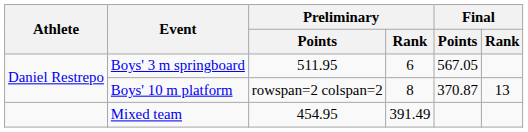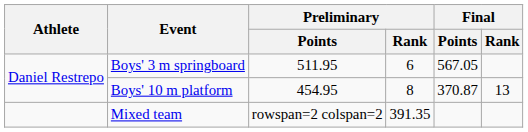(317, 90) rowspan=2 colspan=2 -> (317, 90) 454.95
(317, 114) 454.95 -> (317, 114) rowspan=2 colspan=2
(410, 114) 391.49 -> (410, 114) 391.35
